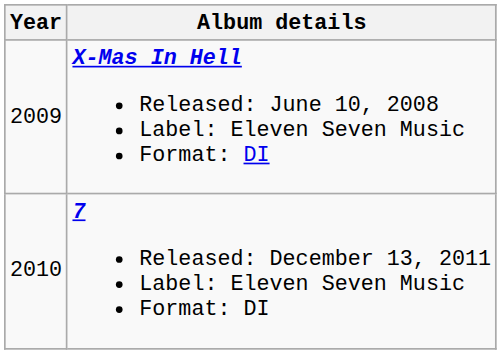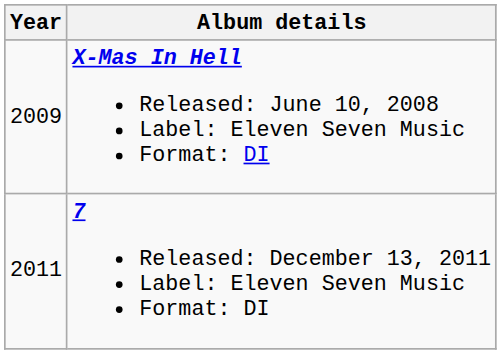(36, 271) 2010 -> (36, 271) 2011
